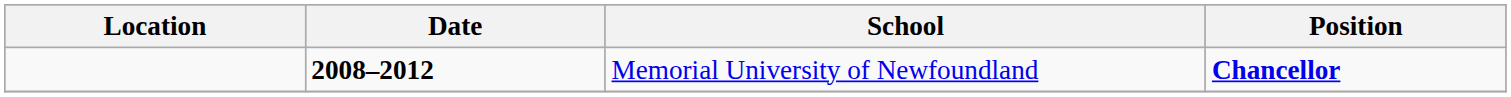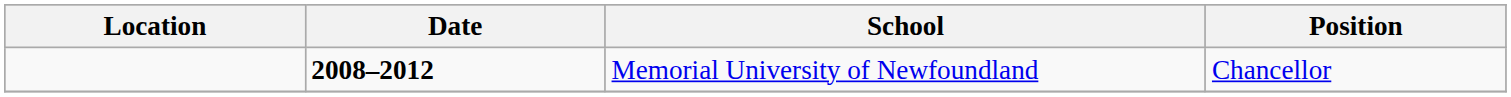(1276, 69) bold -> (1272, 69) normal
